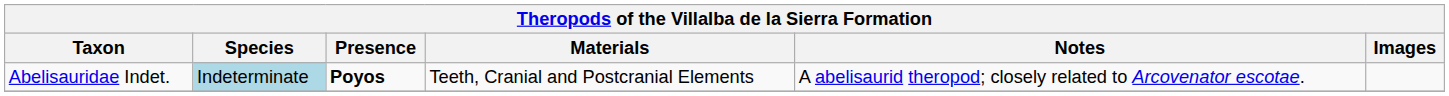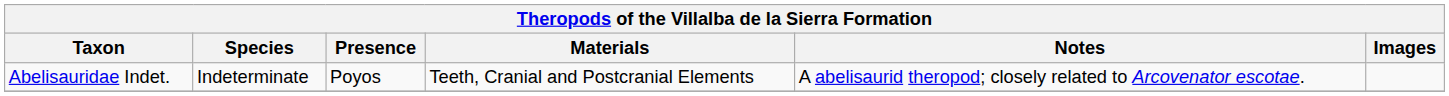(253, 76) lightblue background -> (253, 76) no background
(357, 76) bold -> (355, 76) normal
